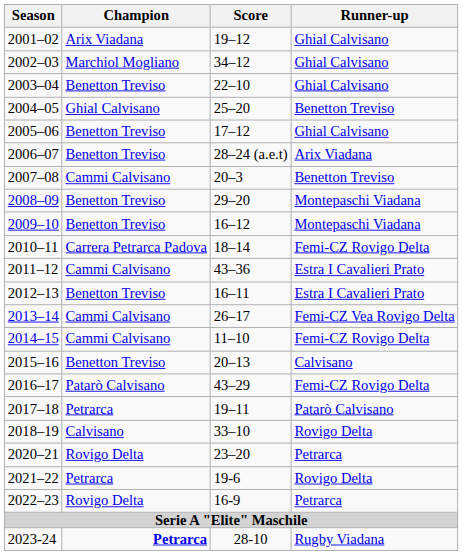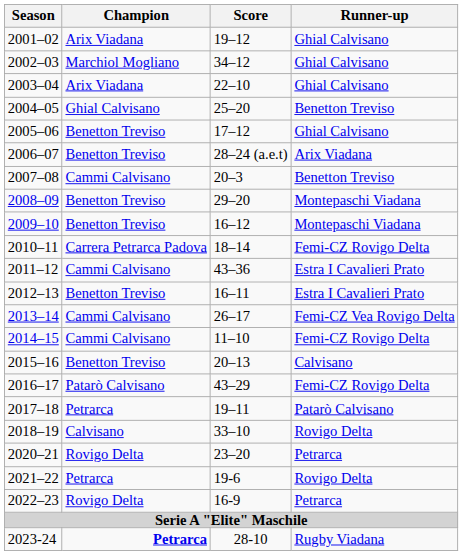(115, 85) Benetton Treviso -> (104, 85) Arix Viadana
